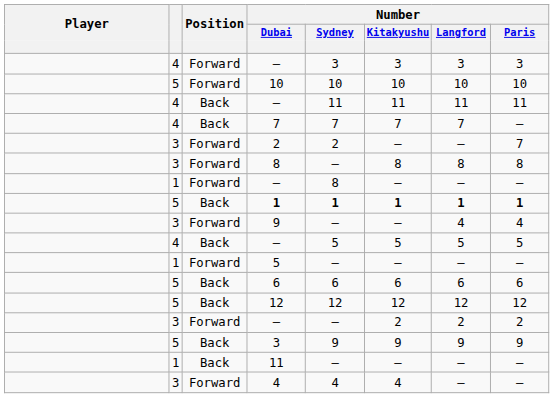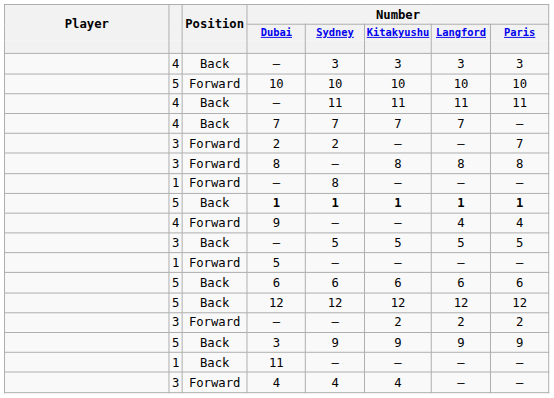(215, 64) Forward -> (215, 64) Back
(176, 223) 3 -> (176, 223) 4
(176, 243) 4 -> (176, 243) 3
